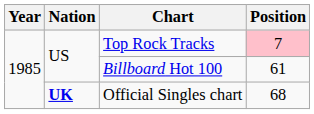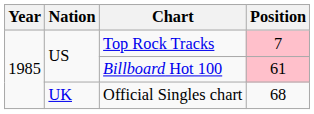(278, 69) no background -> (278, 69) pink background
(61, 95) bold -> (60, 95) normal
